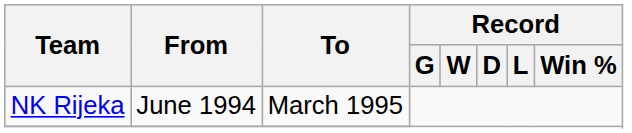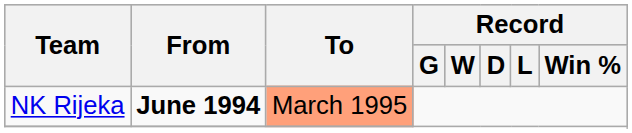(196, 106) normal -> (198, 106) bold
(335, 106) no background -> (340, 106) lightsalmon background
